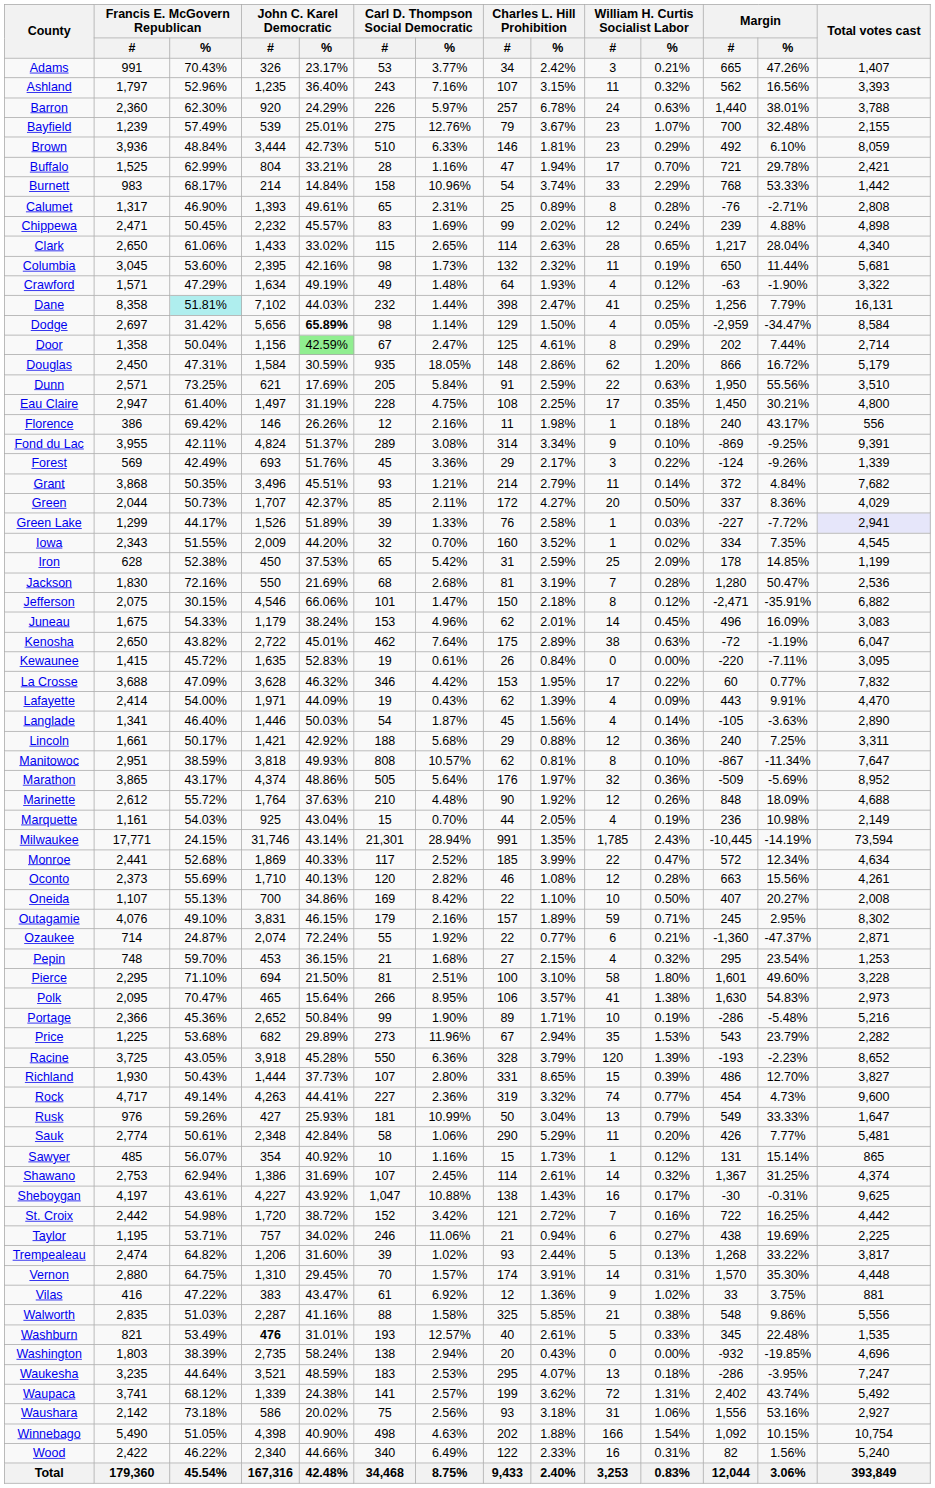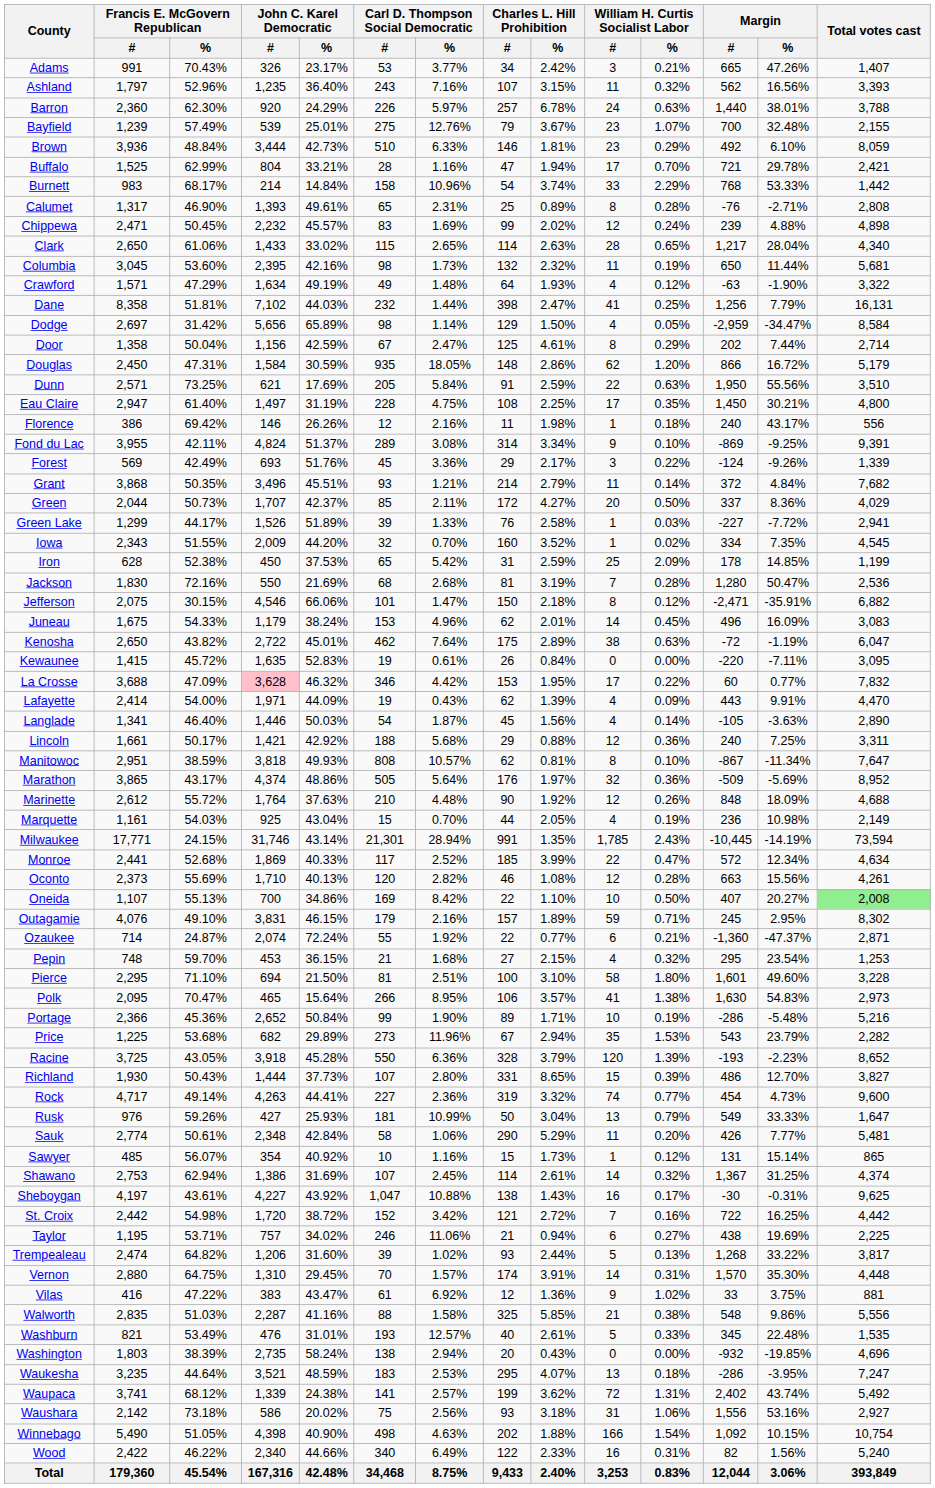(206, 305) paleturquoise background -> (206, 305) no background
(327, 325) bold -> (327, 325) normal
(327, 345) lightgreen background -> (327, 345) no background
(874, 523) lavender background -> (874, 523) no background
(270, 681) no background -> (270, 681) pink background
(874, 899) no background -> (874, 899) lightgreen background
(270, 1334) bold -> (270, 1334) normal
